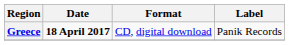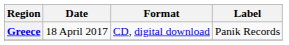(78, 31) bold -> (77, 31) normal
